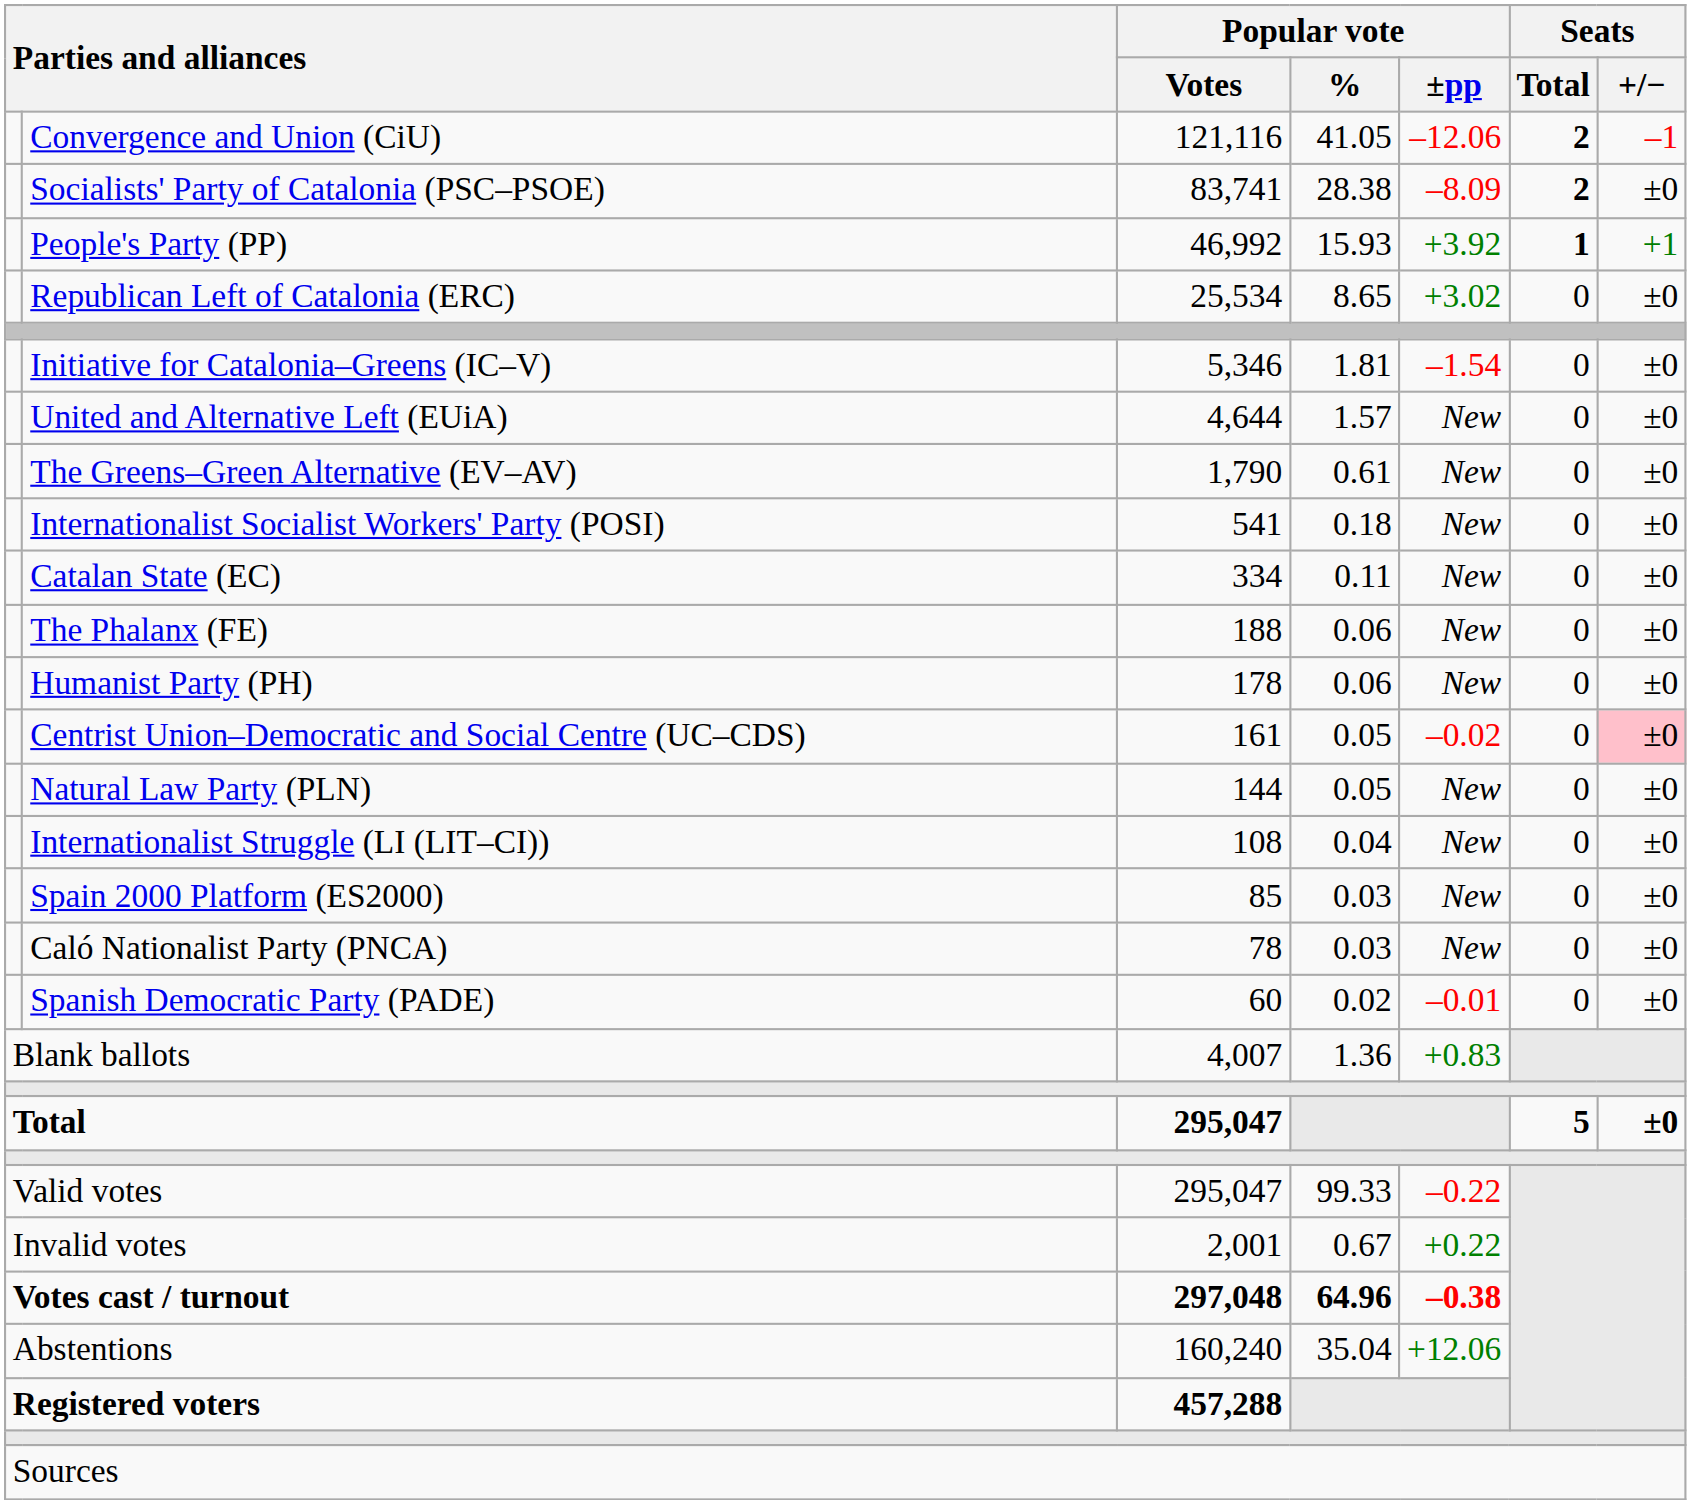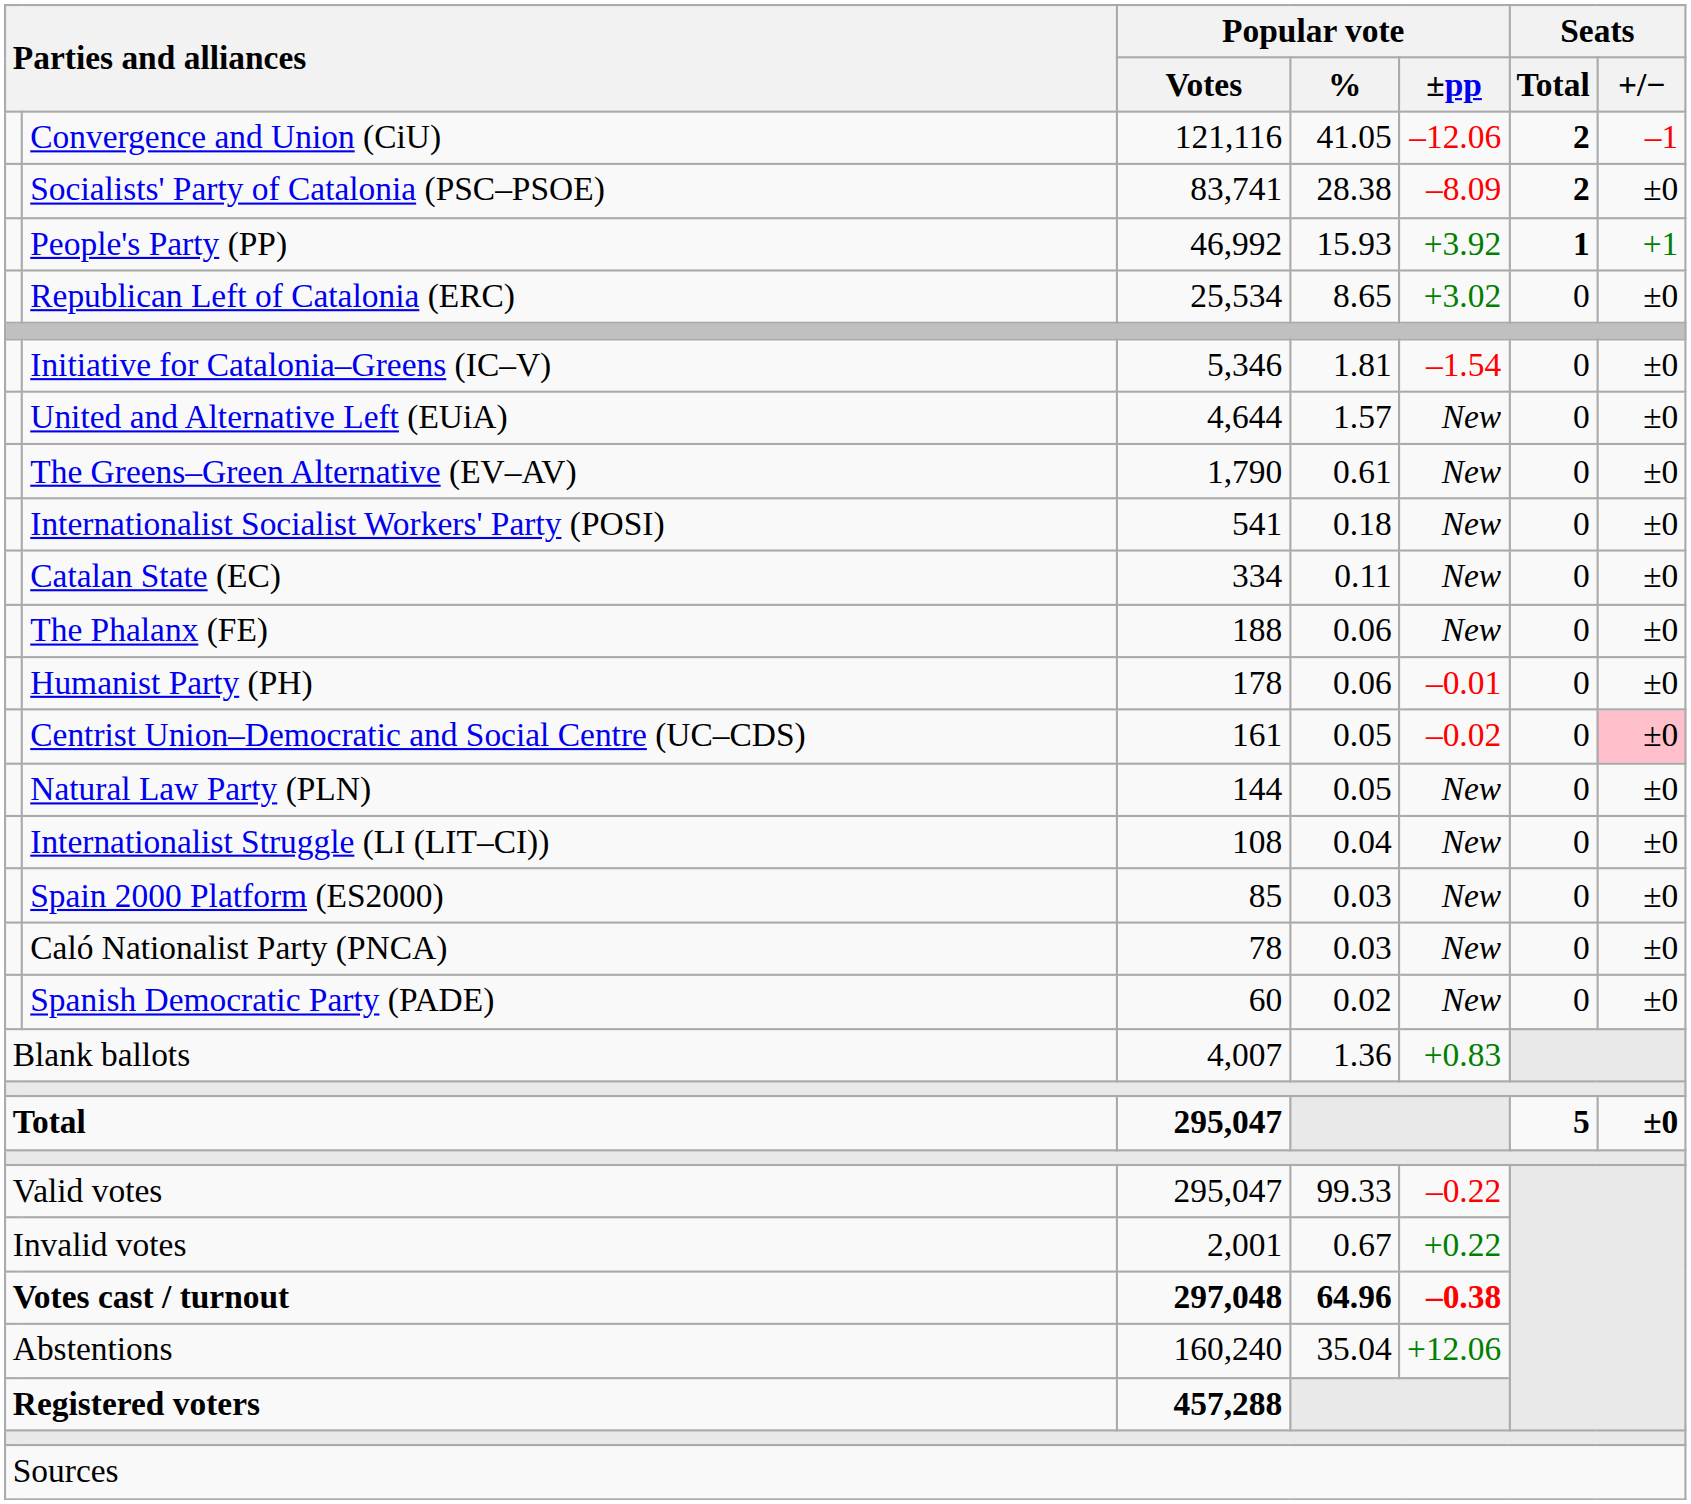(1471, 682) New -> (1464, 682) –0.01
(1464, 1001) –0.01 -> (1471, 1001) New
